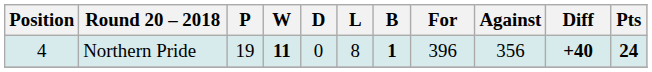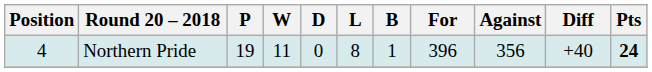(282, 50) bold -> (282, 50) normal
(392, 50) bold -> (392, 50) normal
(578, 50) bold -> (578, 50) normal
